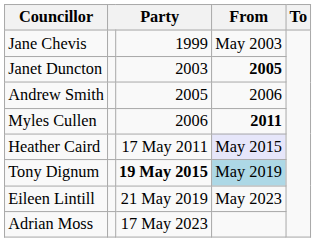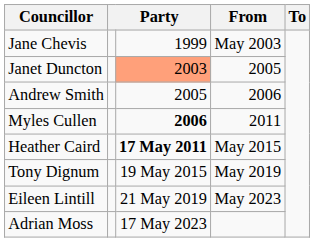(192, 69) no background -> (191, 69) lightsalmon background
(266, 69) bold -> (265, 69) normal
(192, 120) normal -> (191, 120) bold
(266, 120) bold -> (265, 120) normal
(165, 146) normal -> (163, 146) bold
(249, 146) lavender background -> (248, 146) no background
(163, 172) bold -> (163, 172) normal
(249, 172) lightblue background -> (248, 172) no background
